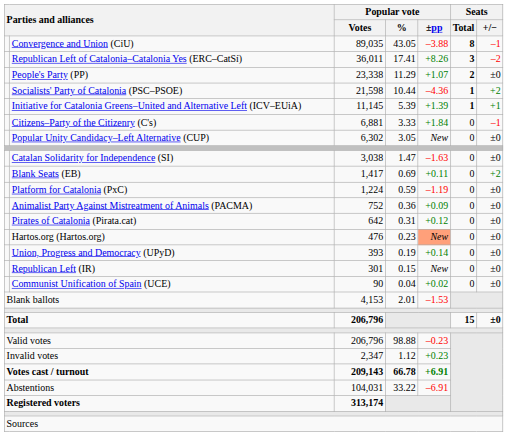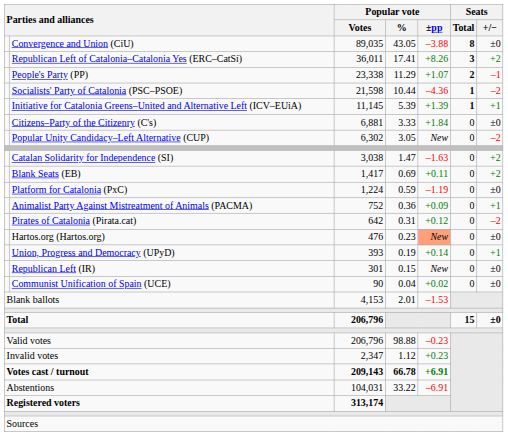(496, 43) –1 -> (495, 43) ±0
(496, 59) –2 -> (495, 59) +2
(495, 75) ±0 -> (496, 75) –1
(495, 91) +2 -> (496, 91) –2
(496, 122) –1 -> (495, 122) ±0
(495, 138) ±0 -> (496, 138) –2
(495, 158) ±0 -> (495, 158) +2
(495, 205) ±0 -> (495, 205) +1
(495, 221) ±0 -> (496, 221) –2
(495, 252) ±0 -> (495, 252) +1
